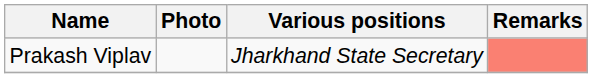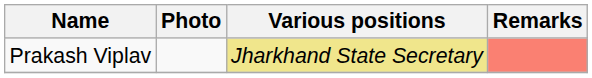(357, 55) no background -> (357, 55) khaki background
